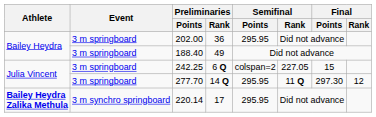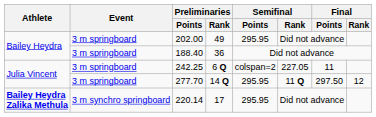(219, 39) 36 -> (219, 39) 49
(219, 53) 49 -> (219, 53) 36
(329, 67) 15 -> (329, 67) 11
(329, 81) 297.30 -> (329, 81) 297.50
